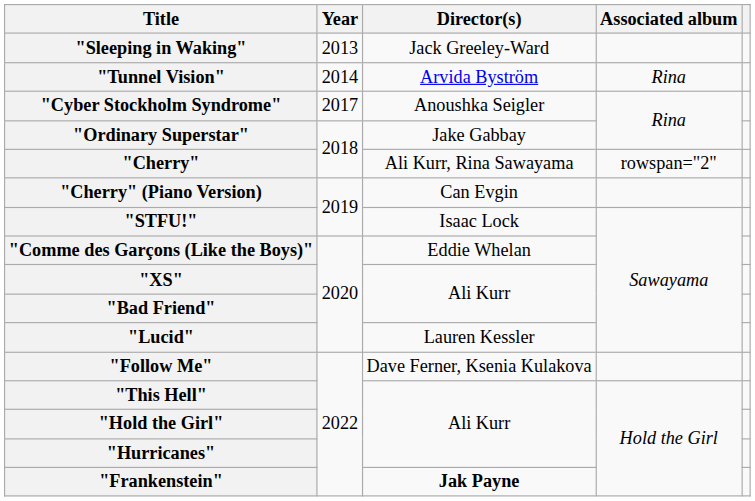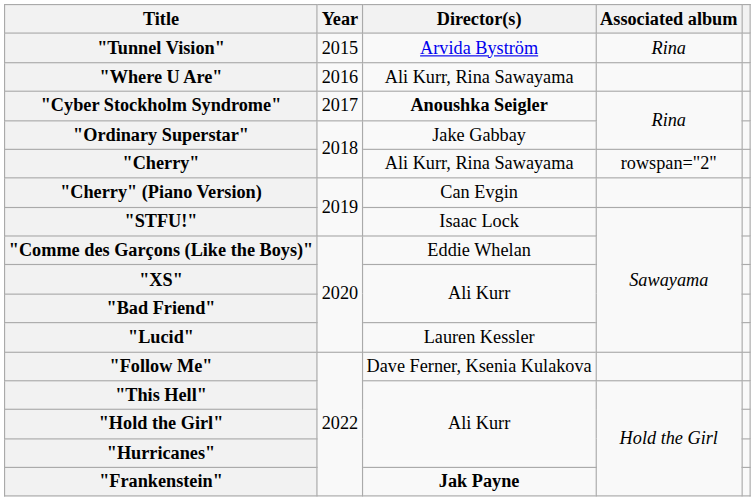- row: (161, 47)
(340, 76) 2014 -> (340, 47) 2015
+ row: (161, 76)
(479, 105) normal -> (479, 105) bold
